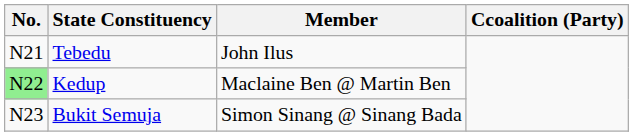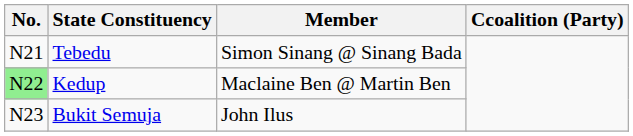(257, 51) John Ilus -> (341, 51) Simon Sinang @ Sinang Bada
(341, 114) Simon Sinang @ Sinang Bada -> (257, 114) John Ilus
